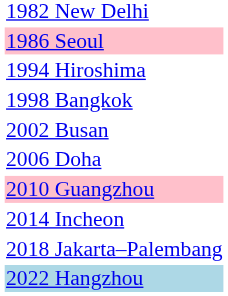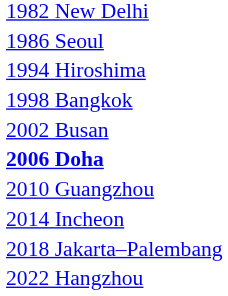(55, 40) pink background -> (55, 40) no background
(54, 159) normal -> (55, 159) bold
(80, 189) pink background -> (80, 189) no background
(75, 278) lightblue background -> (75, 278) no background
